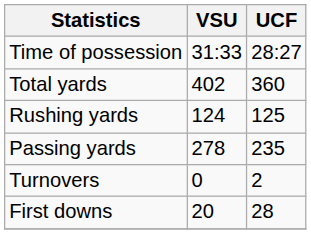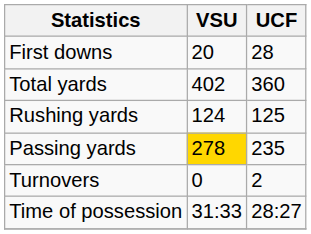rows swapped: (61, 212) <-> (96, 52)
(208, 148) no background -> (208, 148) gold background
